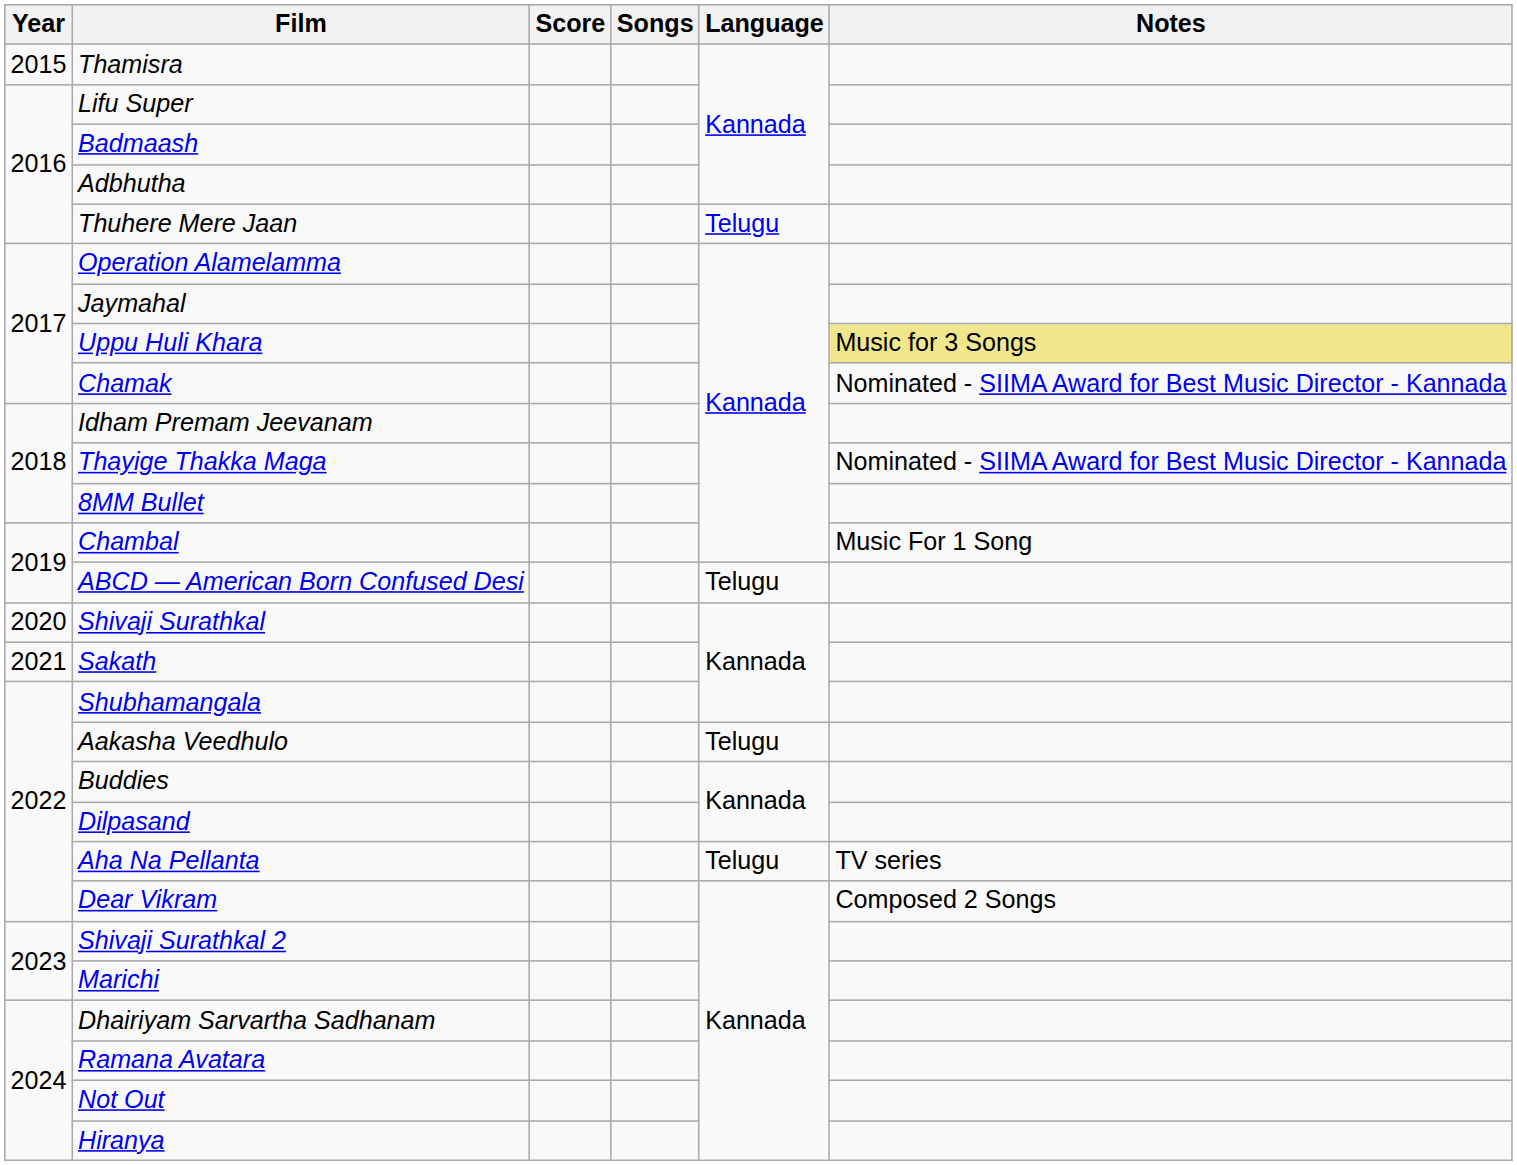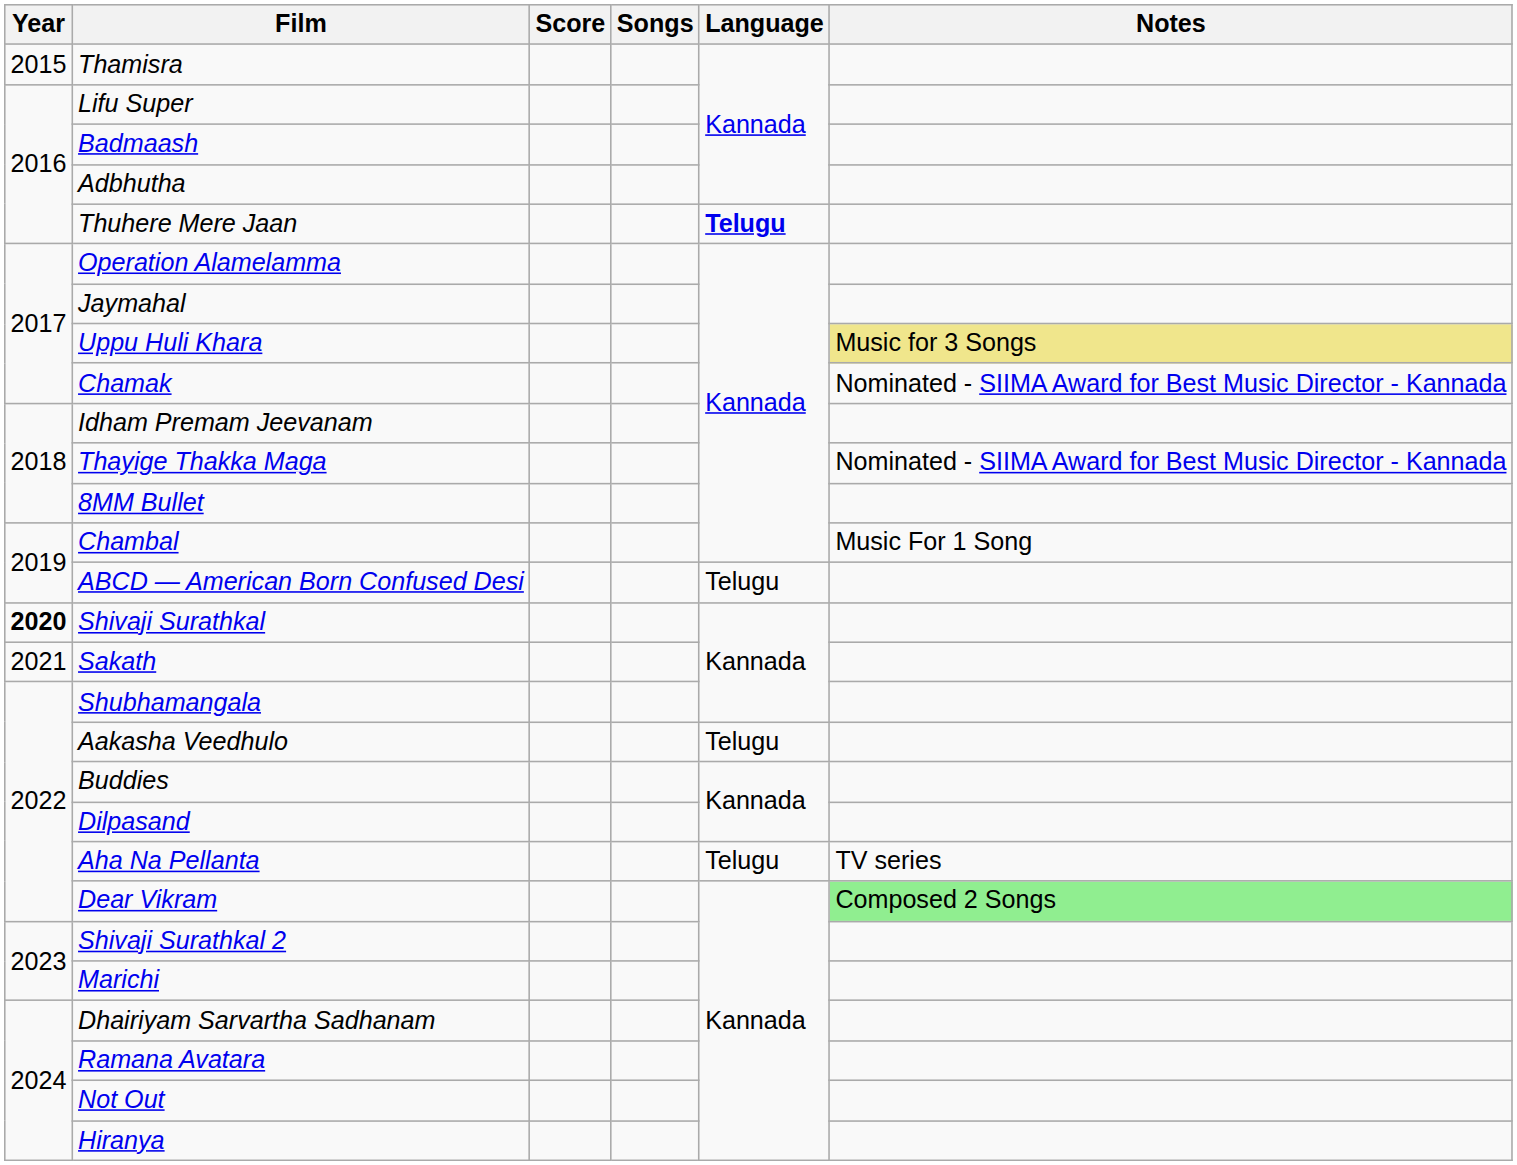(742, 223) normal -> (745, 223) bold
(39, 622) normal -> (39, 622) bold
(946, 900) no background -> (946, 900) lightgreen background
